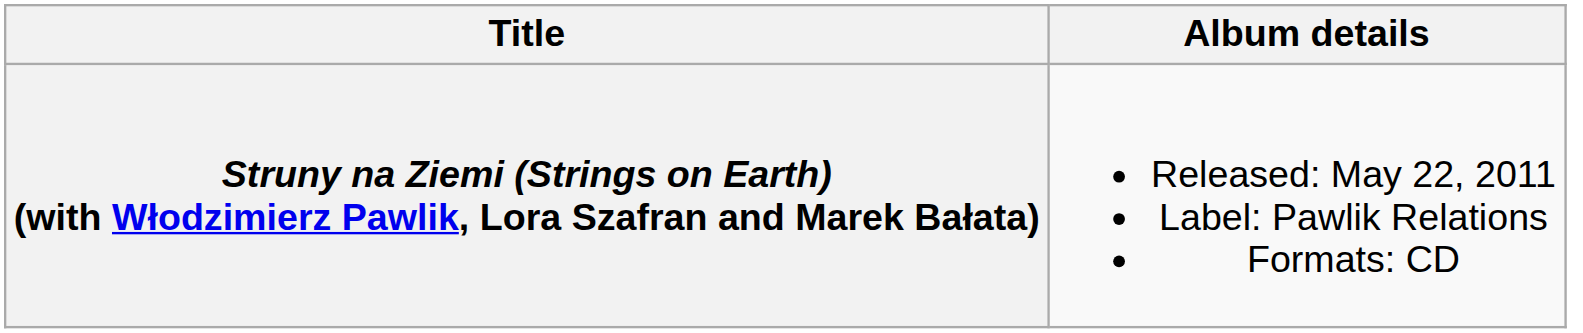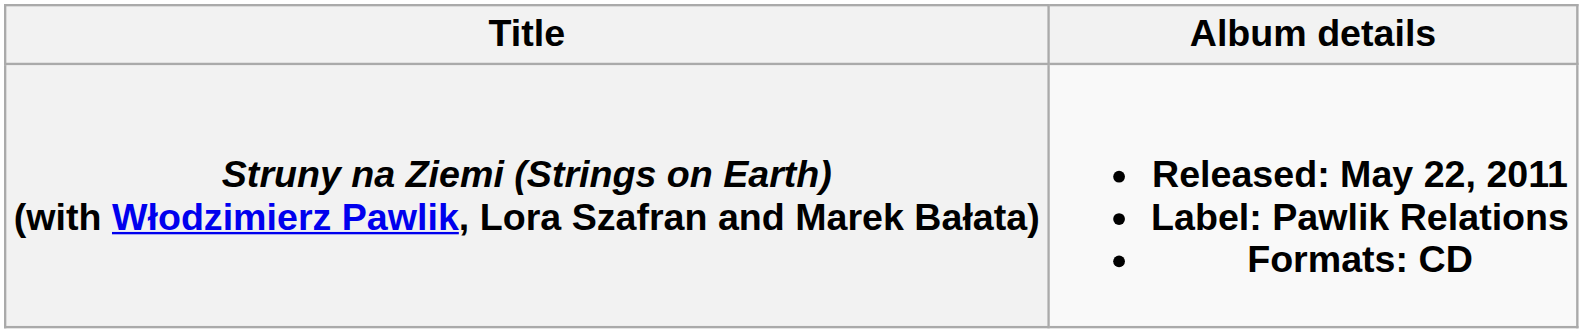(1306, 217) normal -> (1313, 217) bold
